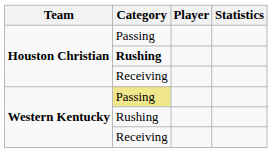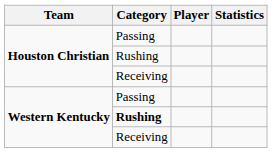(139, 56) bold -> (137, 56) normal
(135, 96) khaki background -> (135, 96) no background
(137, 116) normal -> (139, 116) bold
